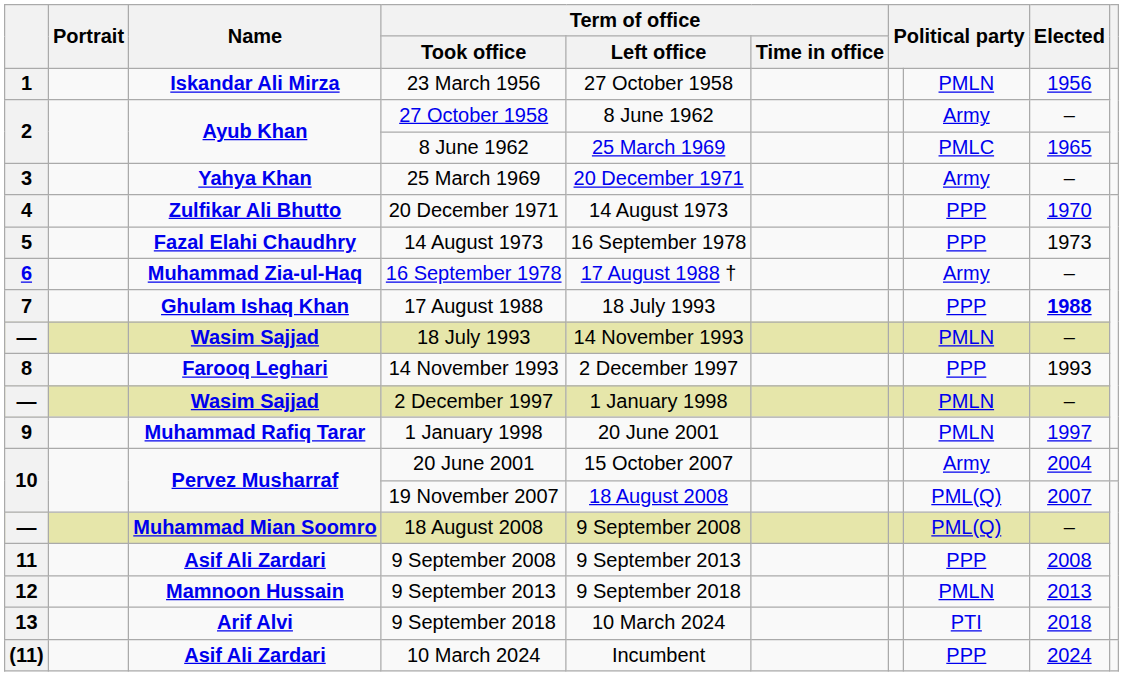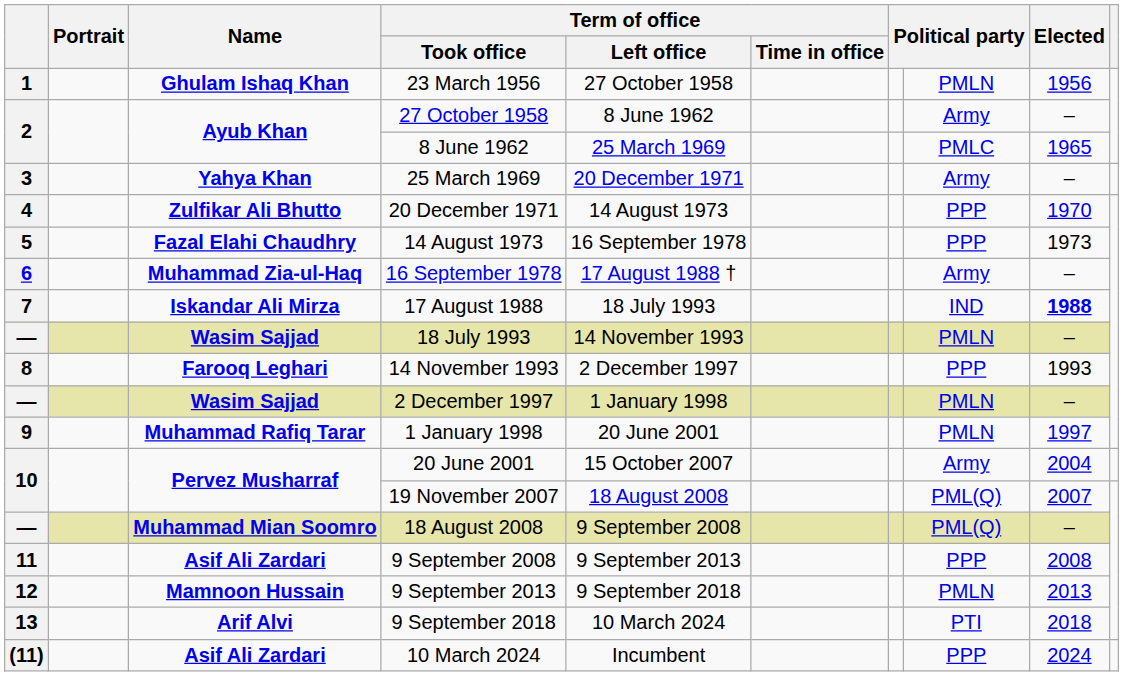(255, 83) Iskandar Ali Mirza -> (255, 83) Ghulam Ishaq Khan
(255, 305) Ghulam Ishaq Khan -> (255, 305) Iskandar Ali Mirza
(966, 305) PPP -> (966, 305) IND
